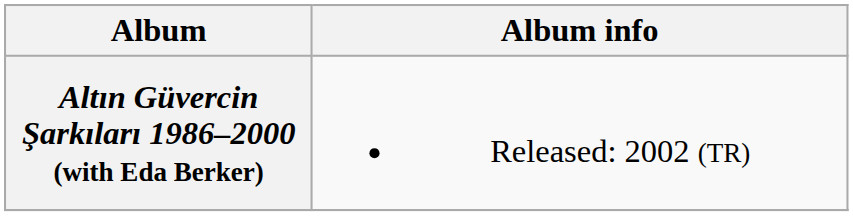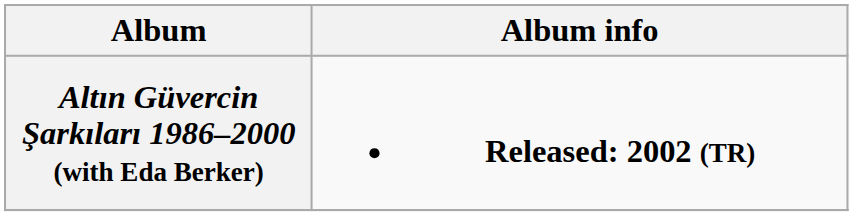(580, 151) normal -> (580, 151) bold
